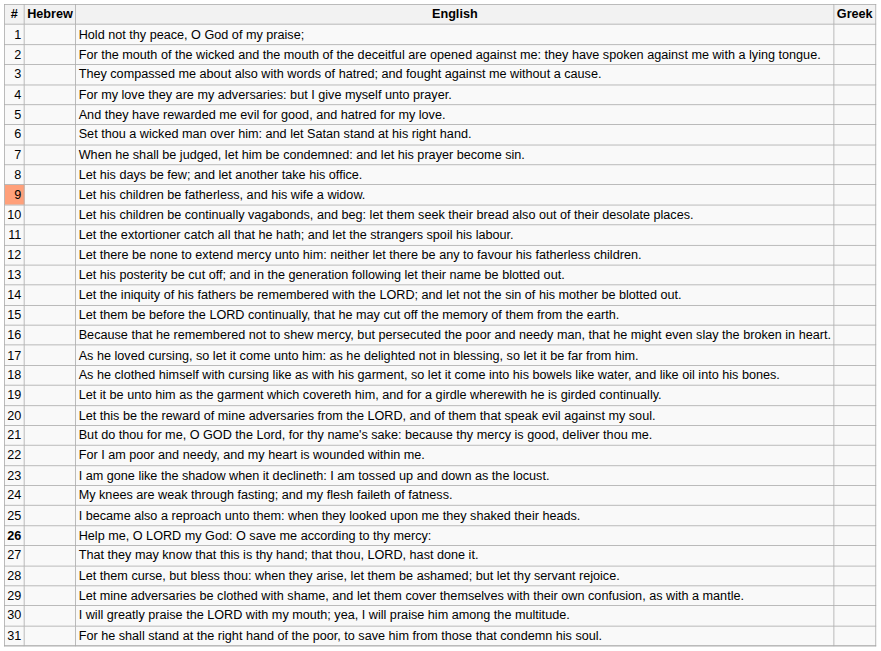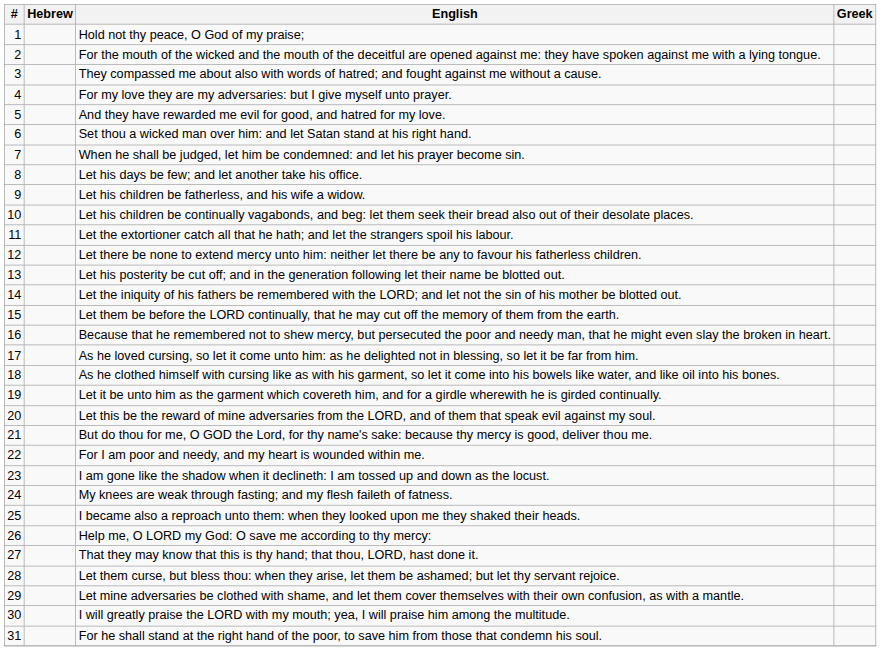(18, 194) lightsalmon background -> (18, 194) no background
(14, 535) bold -> (14, 535) normal
